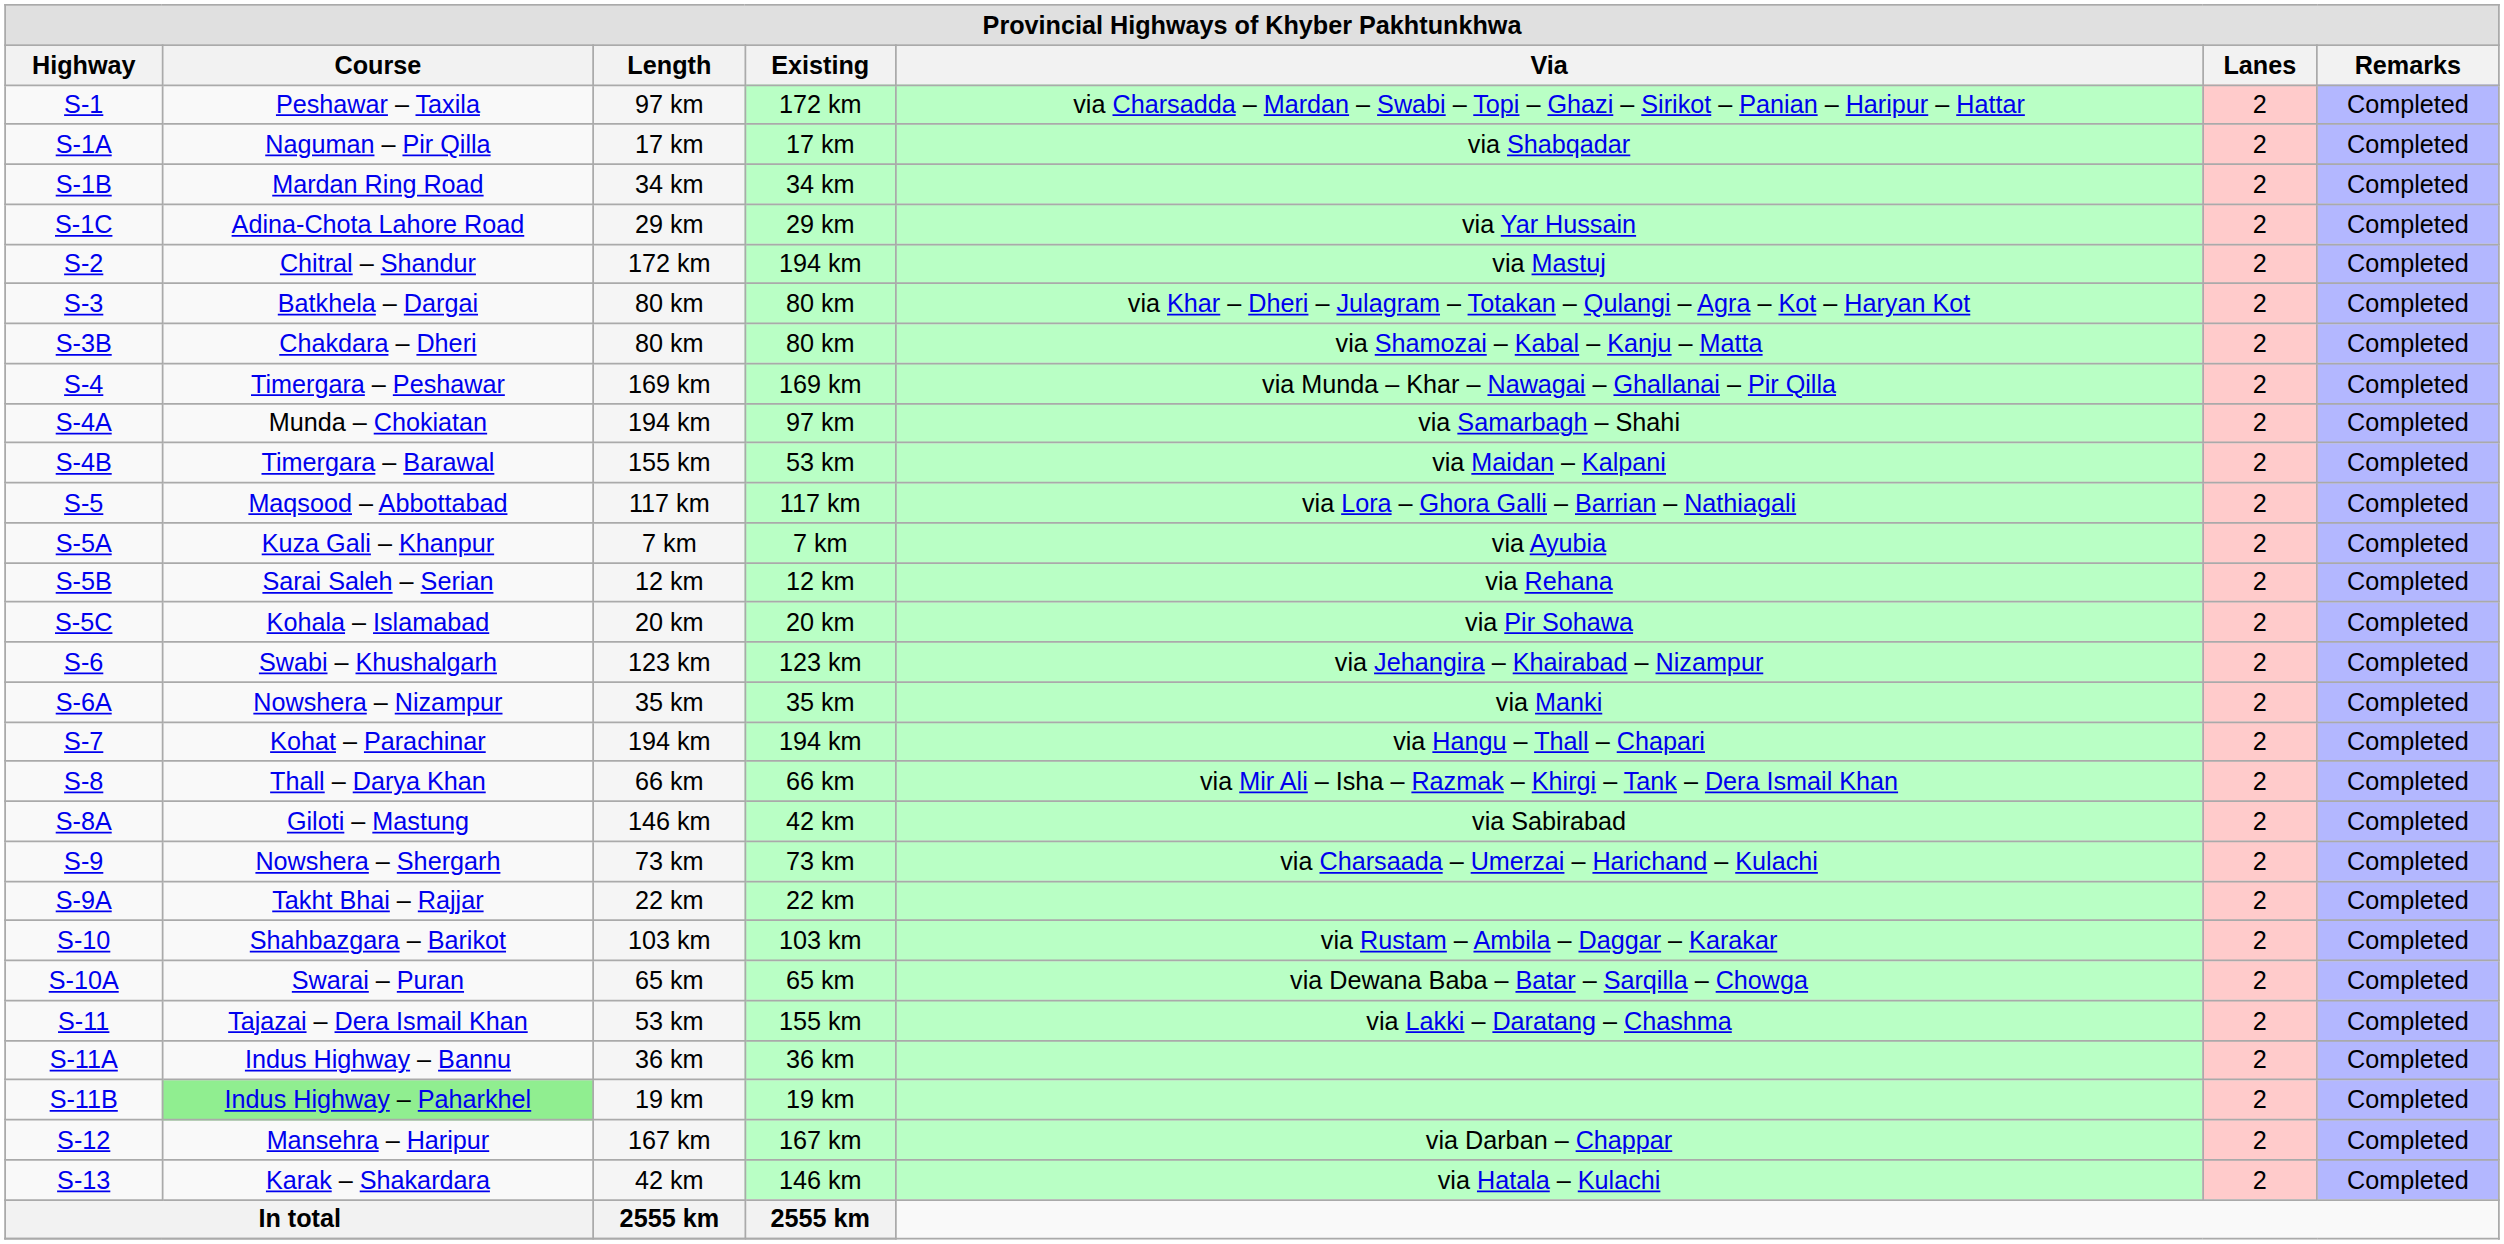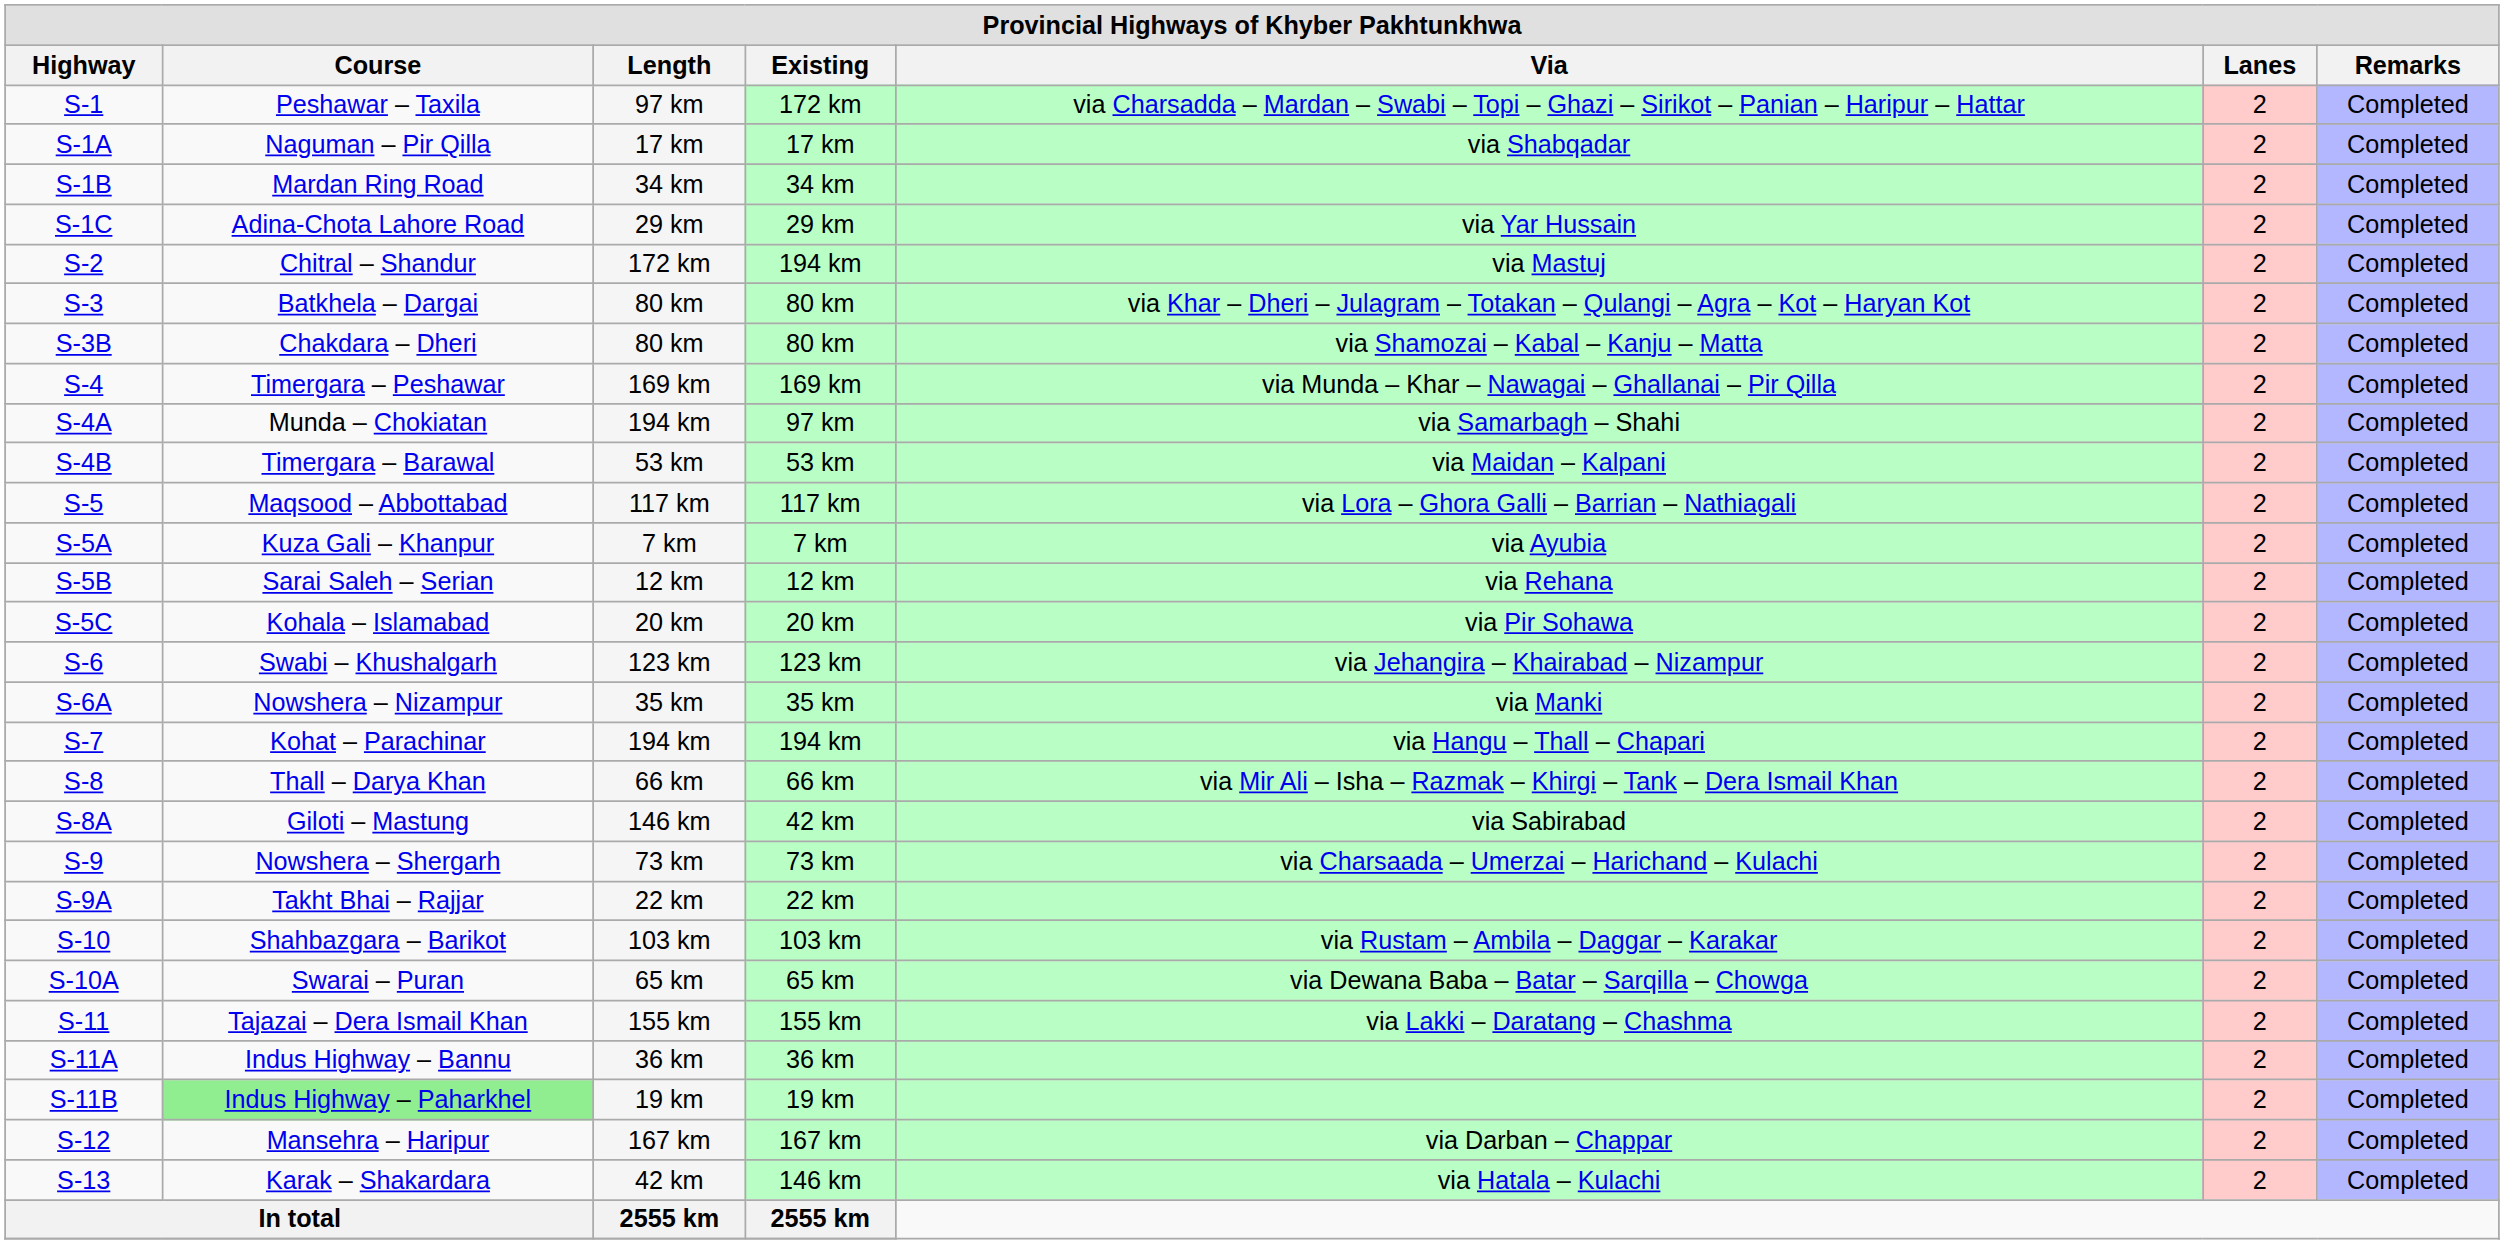(669, 463) 155 km -> (669, 463) 53 km
(669, 1020) 53 km -> (669, 1020) 155 km
